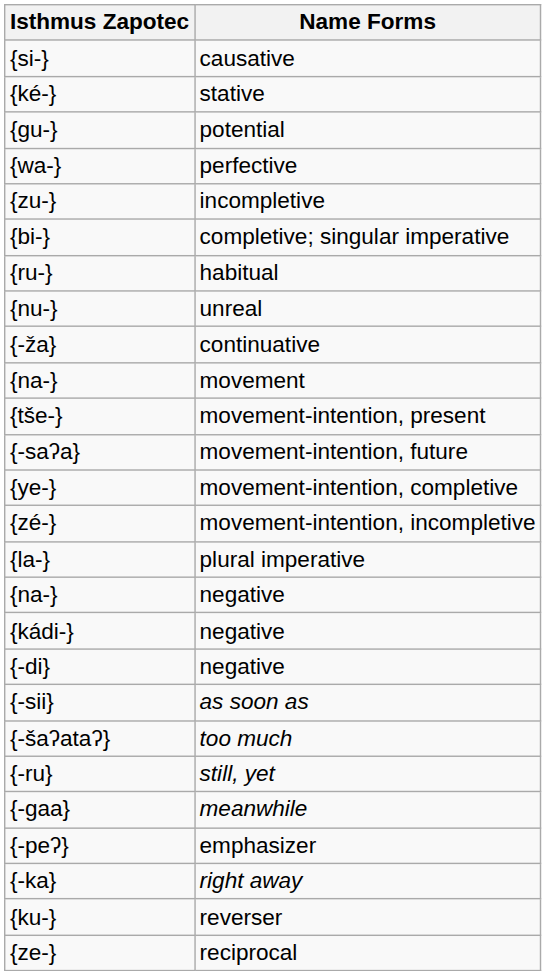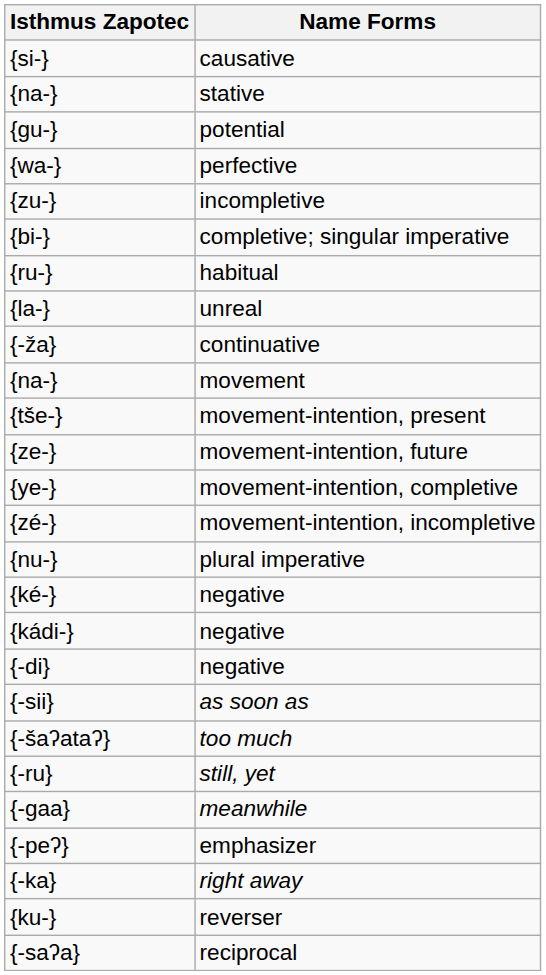(33, 93) {ké-} -> (34, 93) {na-}
(34, 308) {nu-} -> (30, 308) {la-}
(45, 451) {-saʔa} -> (33, 451) {ze-}
(30, 559) {la-} -> (34, 559) {nu-}
(34, 594) {na-} -> (33, 594) {ké-}
(33, 952) {ze-} -> (45, 952) {-saʔa}
